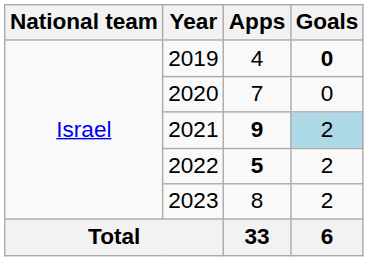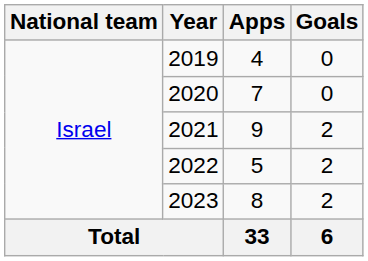(327, 58) bold -> (327, 58) normal
(257, 129) bold -> (257, 129) normal
(327, 129) lightblue background -> (327, 129) no background
(257, 165) bold -> (257, 165) normal
